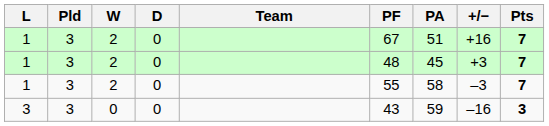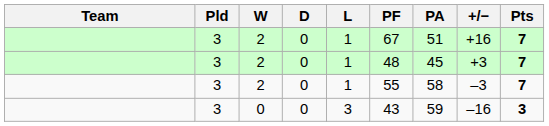columns swapped: (274, 16) <-> (26, 16)
